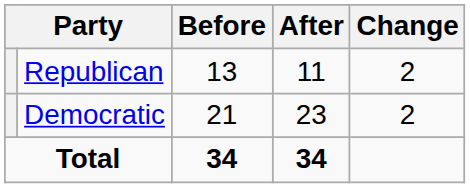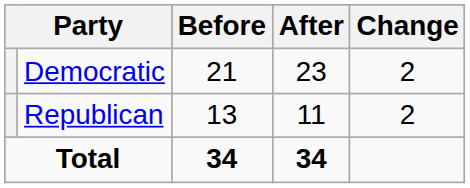rows swapped: (95, 114) <-> (94, 70)
